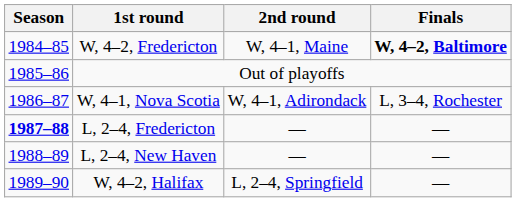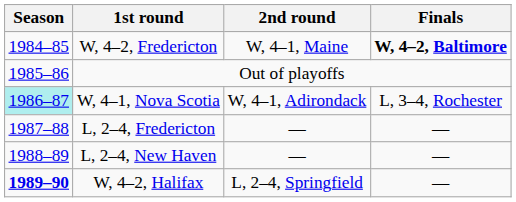(39, 100) no background -> (39, 100) paleturquoise background
(39, 127) bold -> (39, 127) normal
(39, 182) normal -> (39, 182) bold
